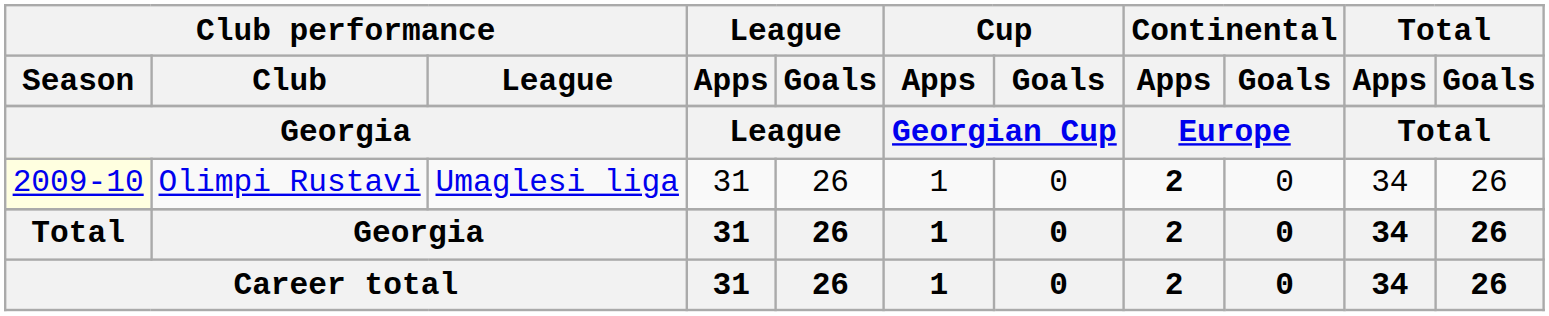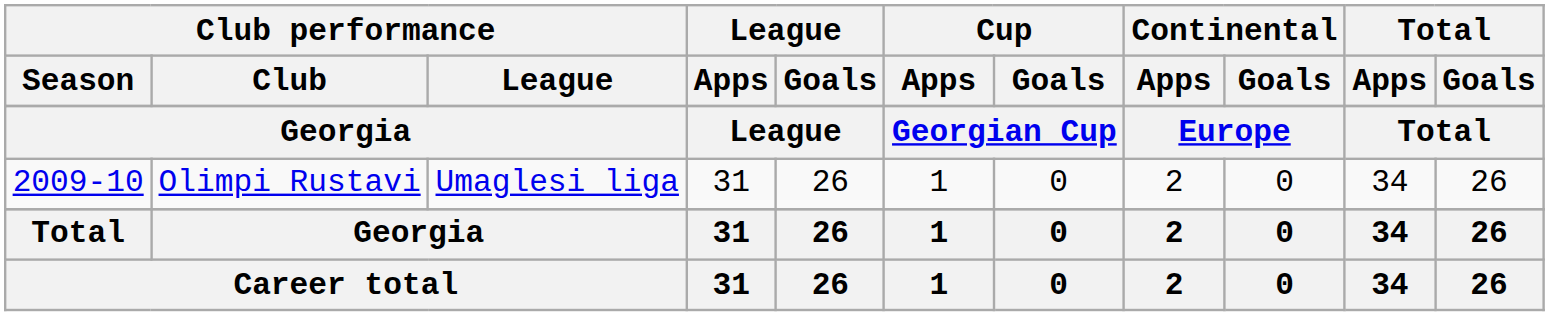(78, 183) lightyellow background -> (78, 183) no background
(1174, 183) bold -> (1174, 183) normal
